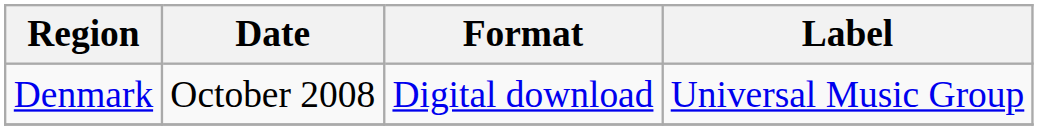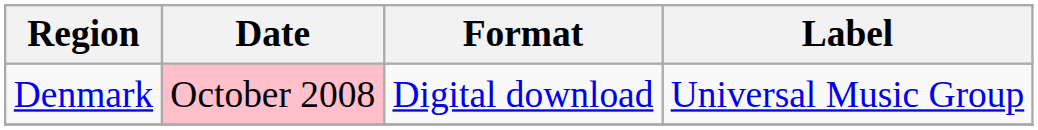(273, 93) no background -> (273, 93) pink background
